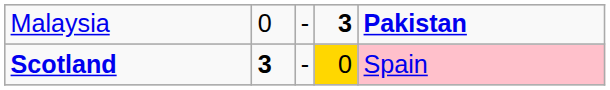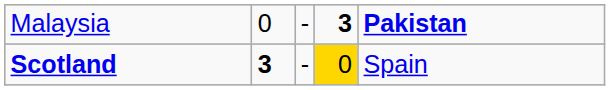(396, 64) pink background -> (396, 64) no background
